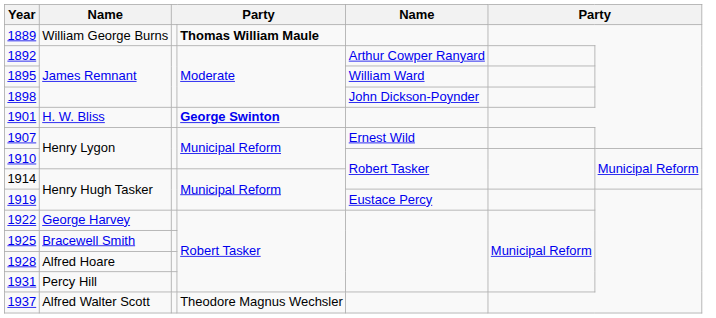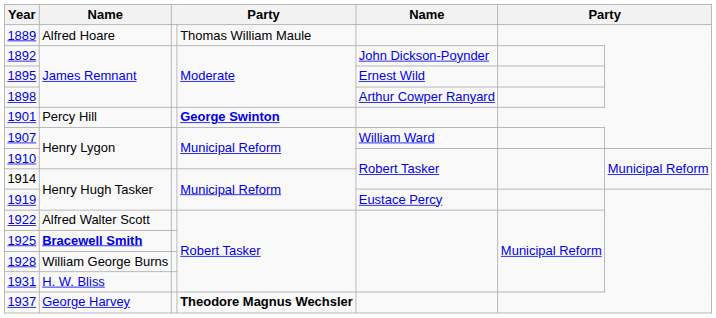(105, 35) William George Burns -> (79, 35) Alfred Hoare
(250, 35) bold -> (246, 35) normal
(417, 55) Arthur Cowper Ranyard -> (424, 55) John Dickson-Poynder
(387, 76) William Ward -> (392, 76) Ernest Wild
(414, 96) John Dickson-Poynder -> (427, 96) Arthur Cowper Ranyard
(74, 117) H. W. Bliss -> (70, 117) Percy Hill
(382, 138) Ernest Wild -> (397, 138) William Ward
(86, 220) George Harvey -> (96, 220) Alfred Walter Scott
(89, 240) normal -> (92, 240) bold
(79, 261) Alfred Hoare -> (105, 261) William George Burns
(70, 281) Percy Hill -> (74, 281) H. W. Bliss
(96, 302) Alfred Walter Scott -> (86, 302) George Harvey
(261, 302) normal -> (266, 302) bold
